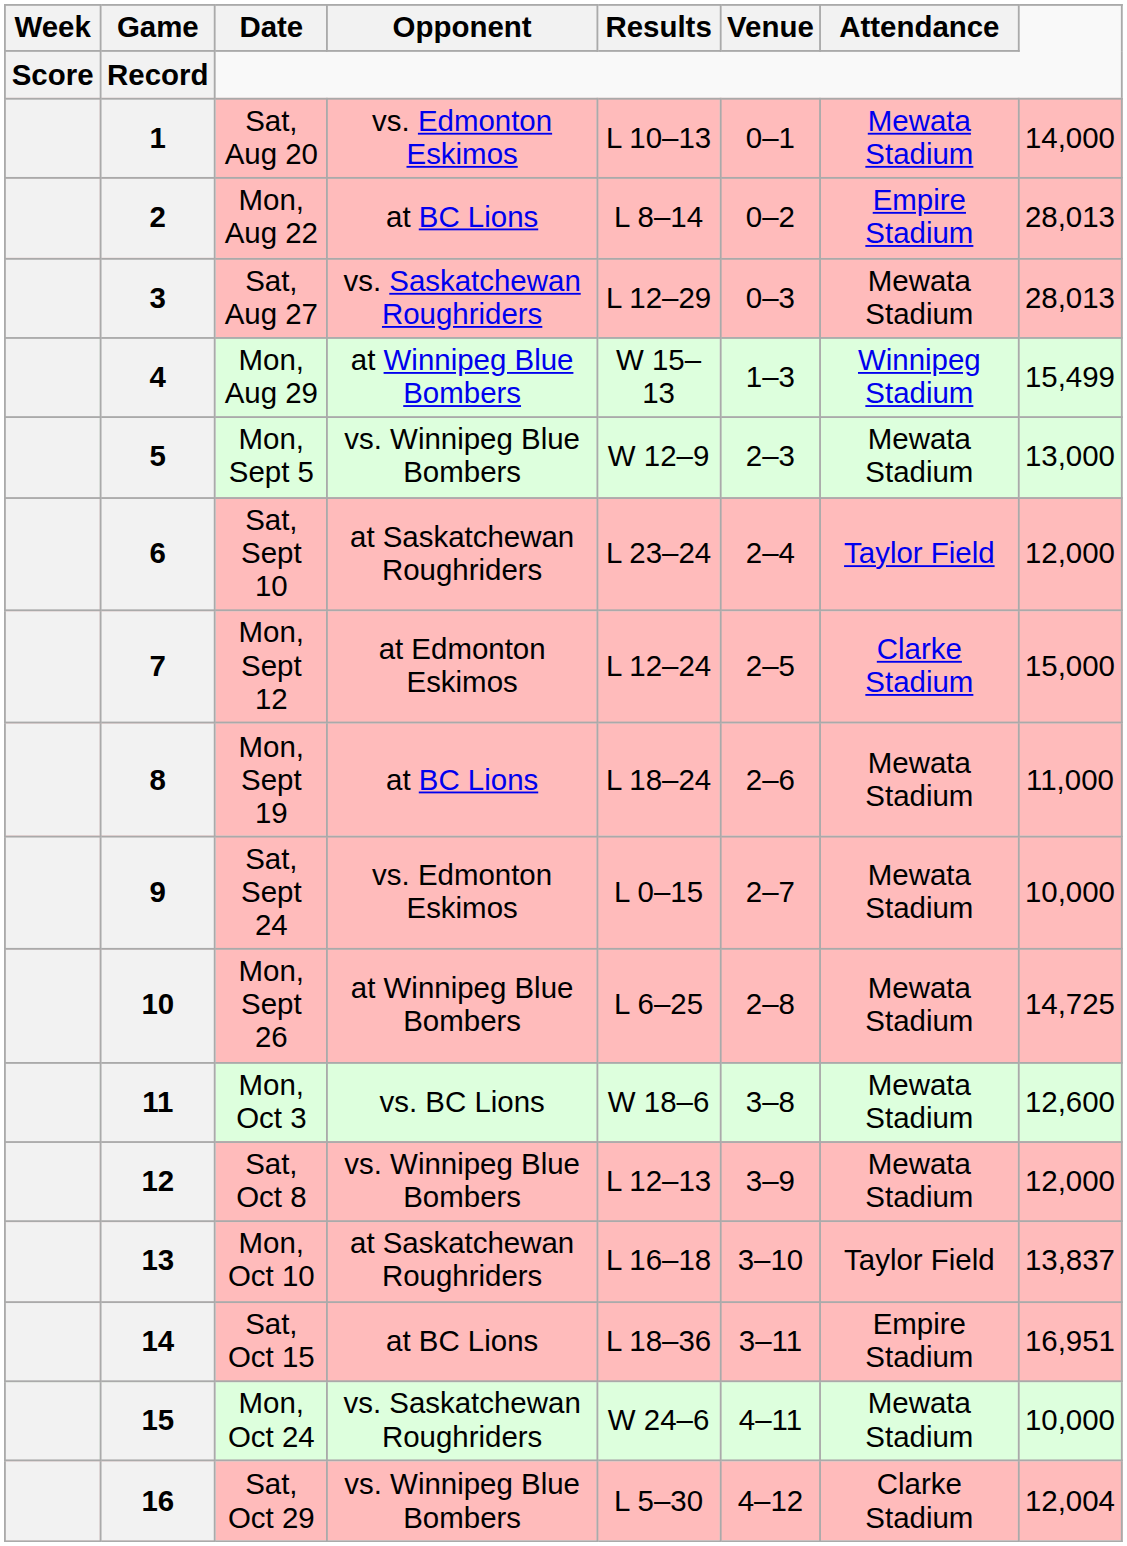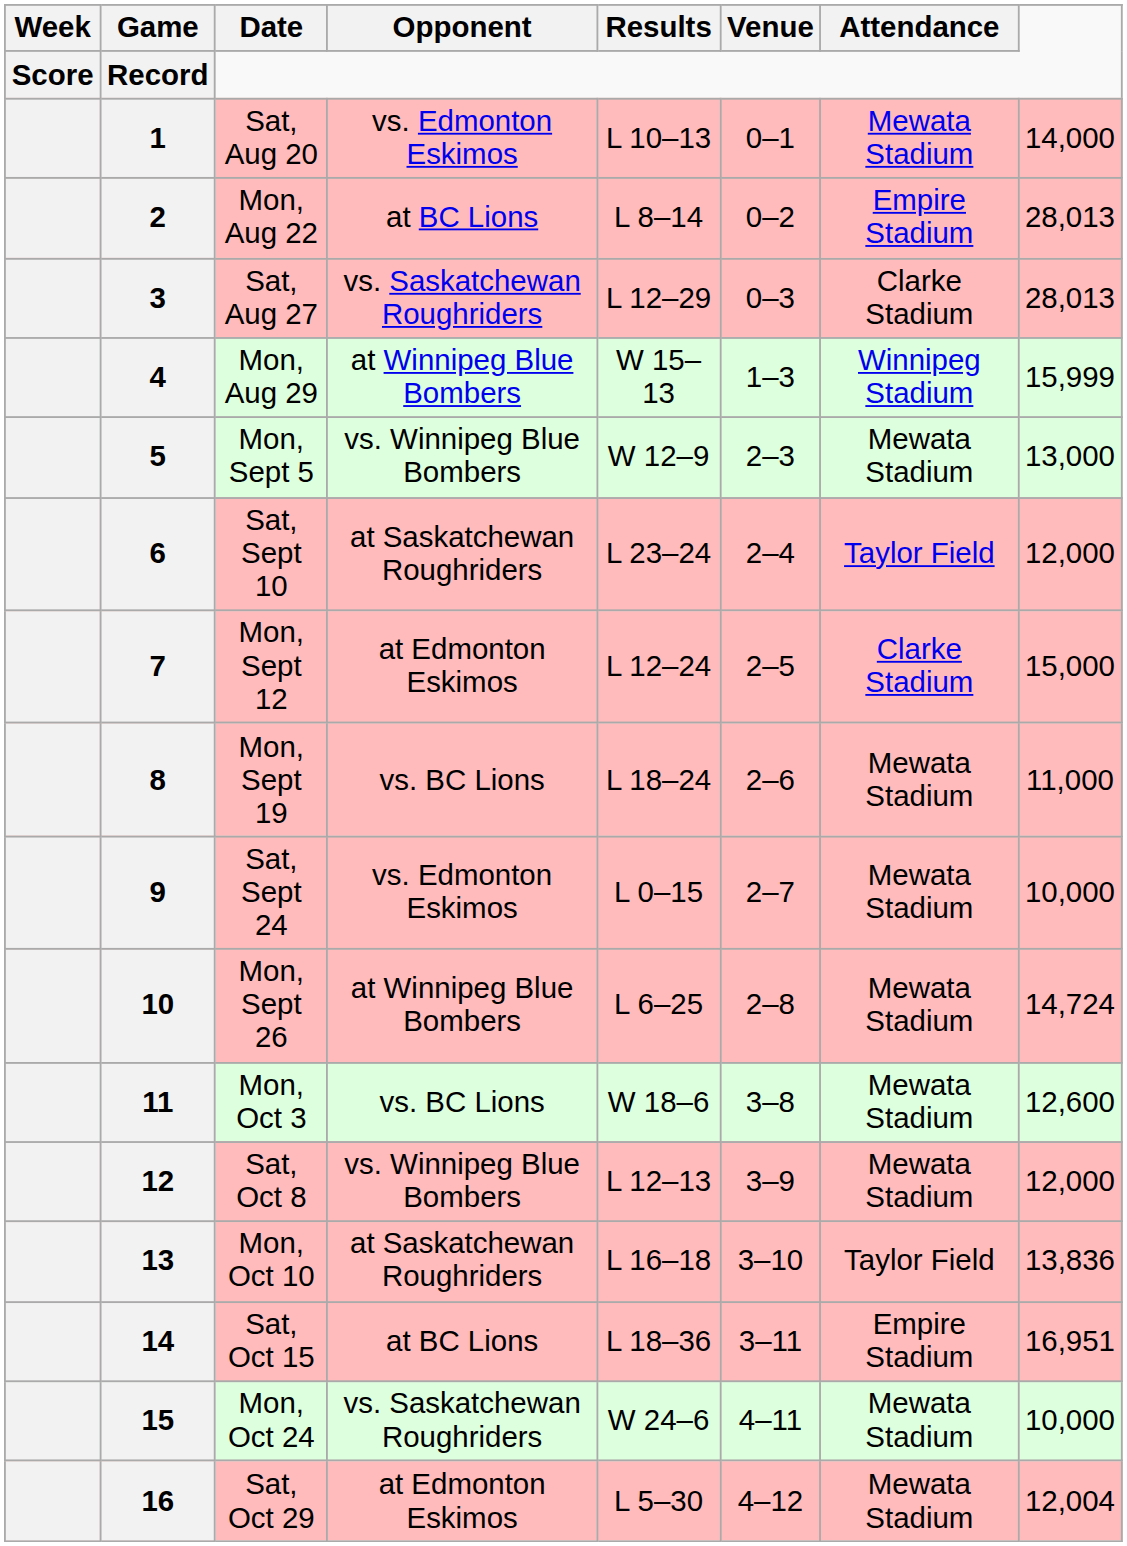(919, 297) Mewata Stadium -> (919, 297) Clarke Stadium
(1070, 377) 15,499 -> (1070, 377) 15,999
(462, 779) at BC Lions -> (462, 779) vs. BC Lions
(1070, 1005) 14,725 -> (1070, 1005) 14,724
(1070, 1261) 13,837 -> (1070, 1261) 13,836
(462, 1500) vs. Winnipeg Blue Bombers -> (462, 1500) at Edmonton Eskimos
(919, 1500) Clarke Stadium -> (919, 1500) Mewata Stadium
